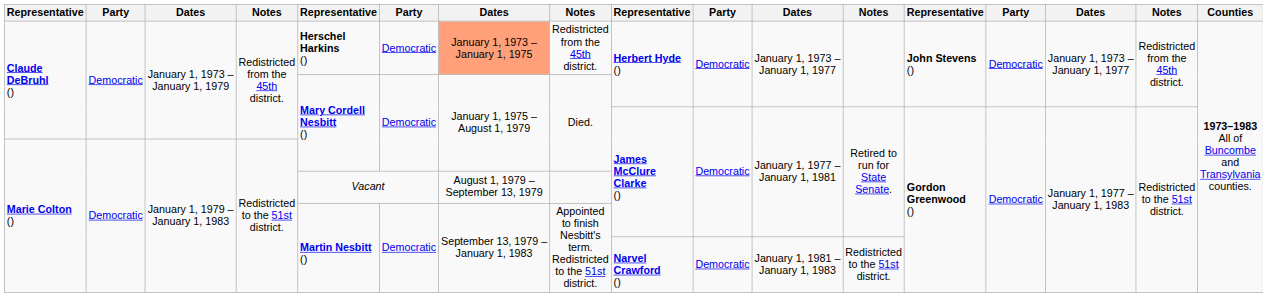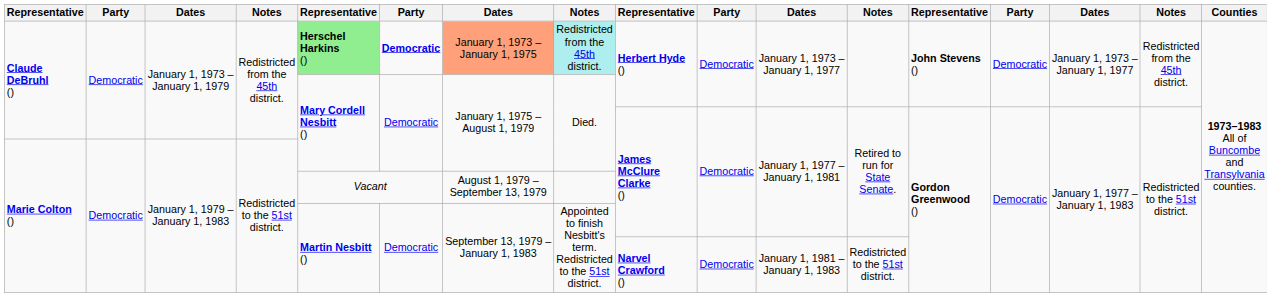(323, 48) no background -> (323, 48) lightgreen background
(409, 48) normal -> (411, 48) bold
(580, 48) no background -> (585, 48) paleturquoise background
